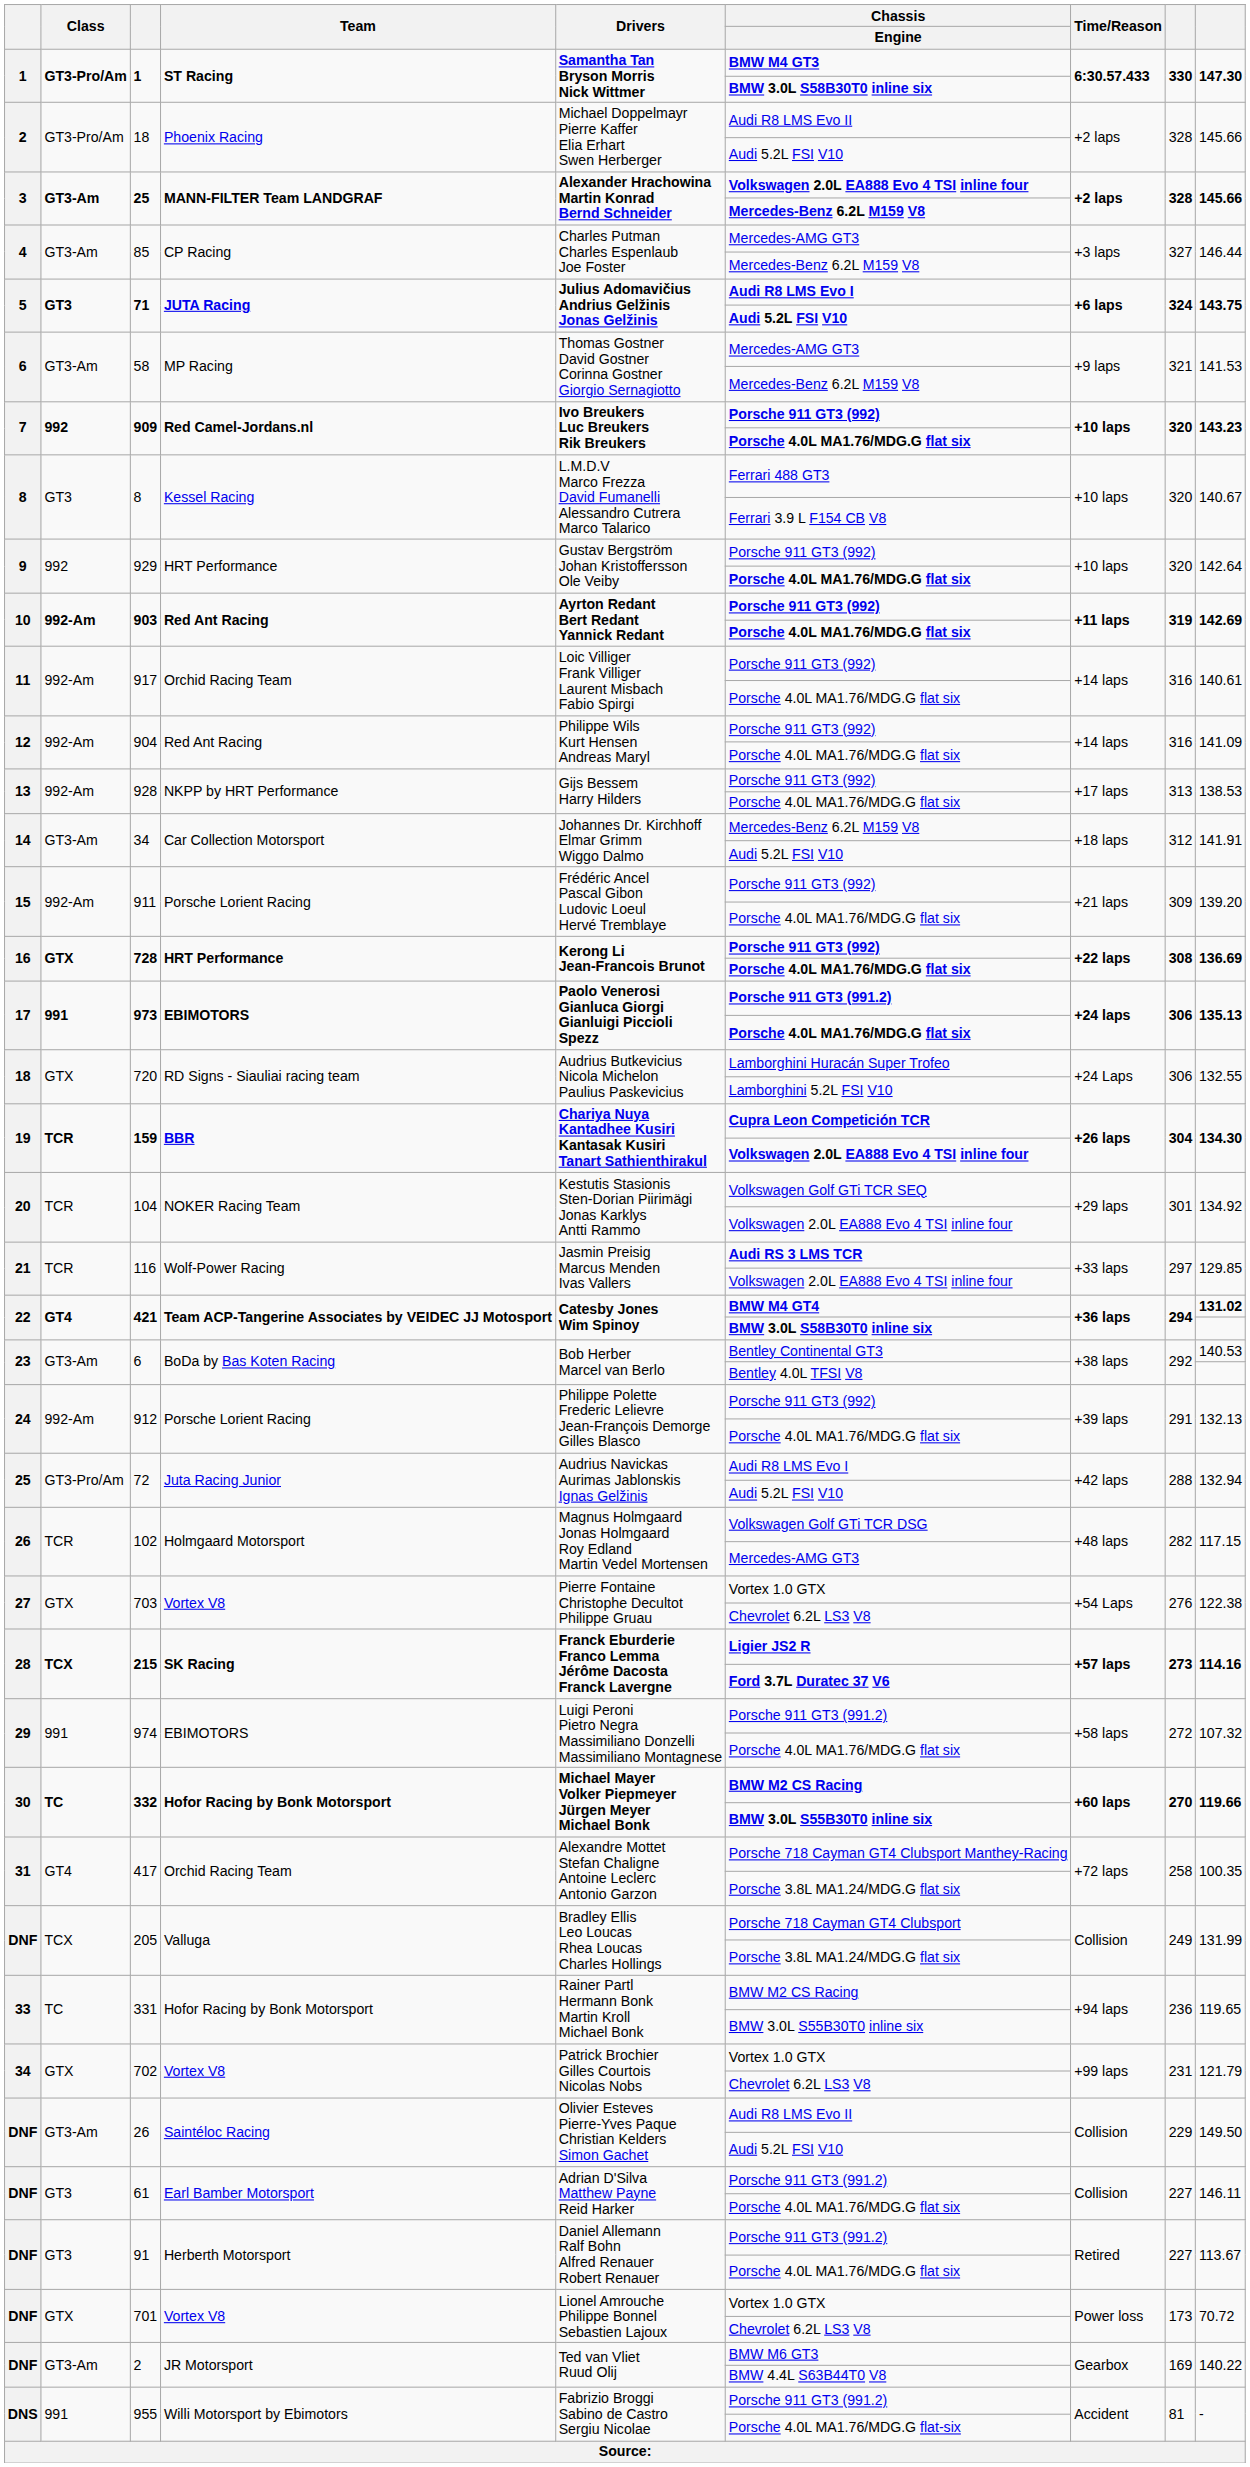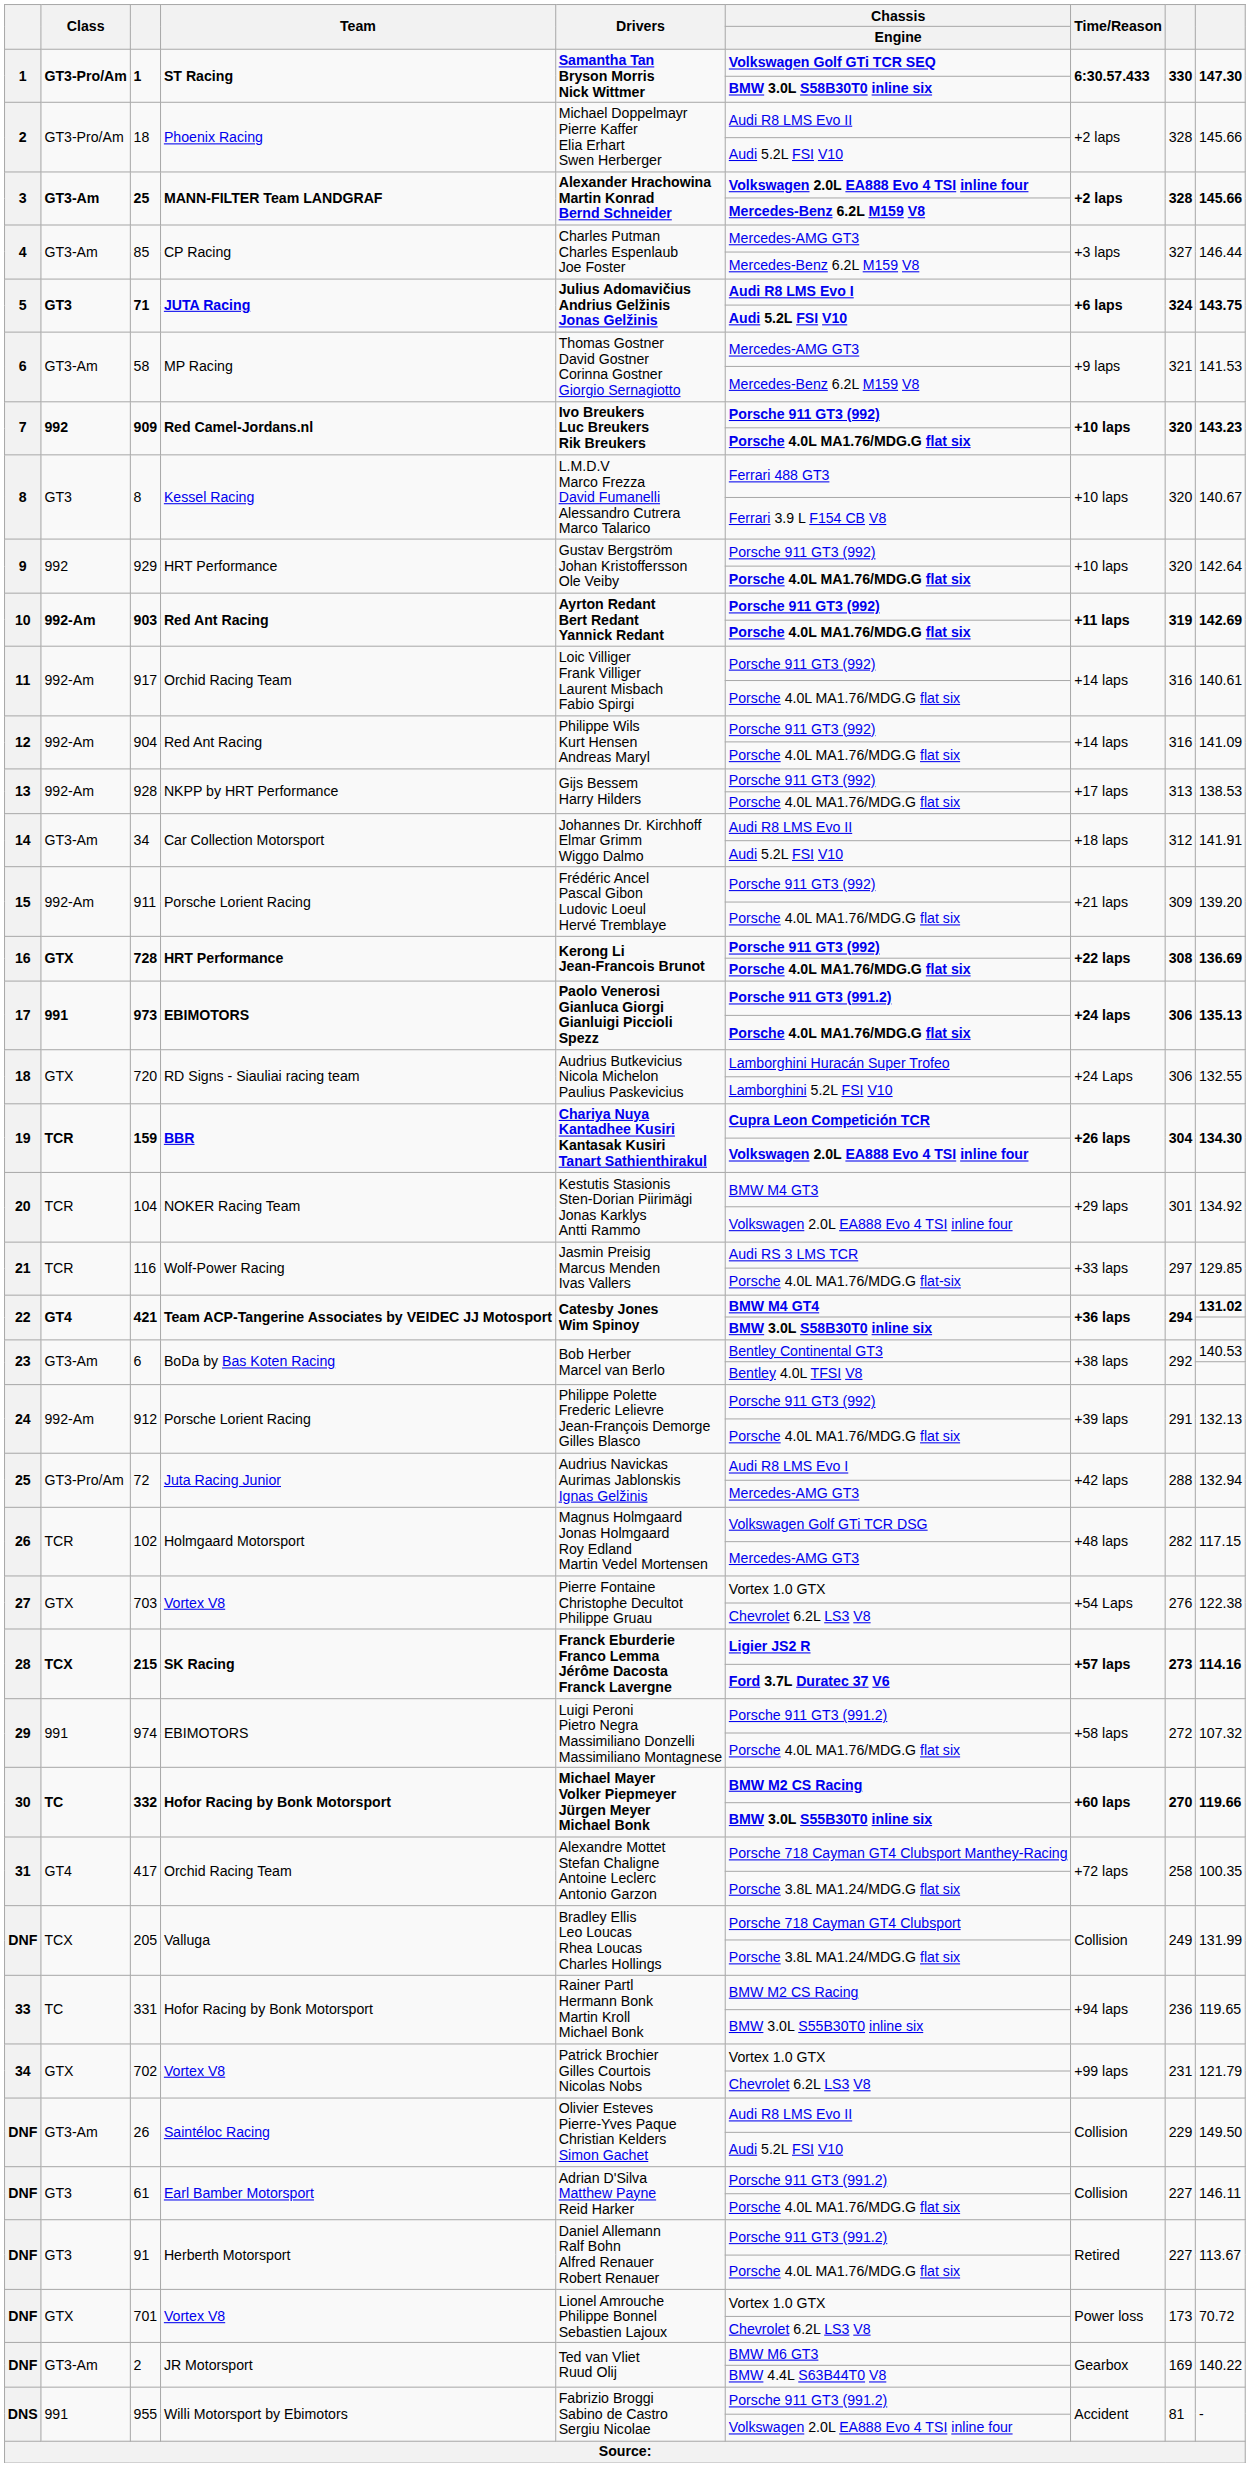(774, 62) BMW M4 GT3 -> (832, 62) Volkswagen Golf GTi TCR SEQ
(824, 827) Mercedes-Benz 6.2L M159 V8 -> (791, 827) Audi R8 LMS Evo II
(828, 1189) Volkswagen Golf GTi TCR SEQ -> (774, 1189) BMW M4 GT3
(796, 1255) bold -> (794, 1255) normal
(871, 1281) Volkswagen 2.0L EA888 Evo 4 TSI inline four -> (845, 1281) Porsche 4.0L MA1.76/MDG.G flat-six
(786, 1493) Audi 5.2L FSI V10 -> (794, 1493) Mercedes-AMG GT3
(845, 2427) Porsche 4.0L MA1.76/MDG.G flat-six -> (871, 2427) Volkswagen 2.0L EA888 Evo 4 TSI inline four
